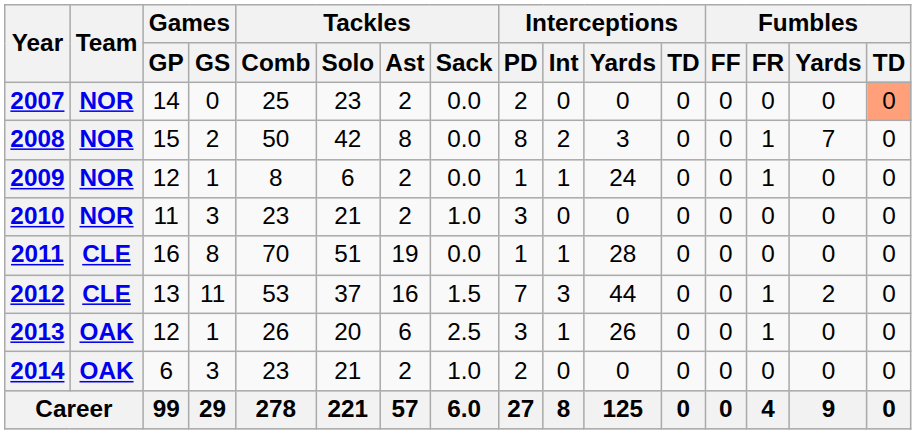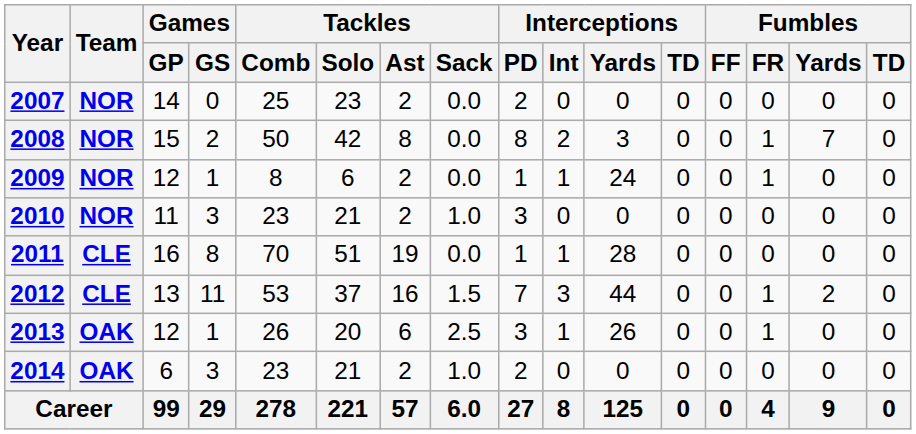(889, 100) lightsalmon background -> (889, 100) no background
